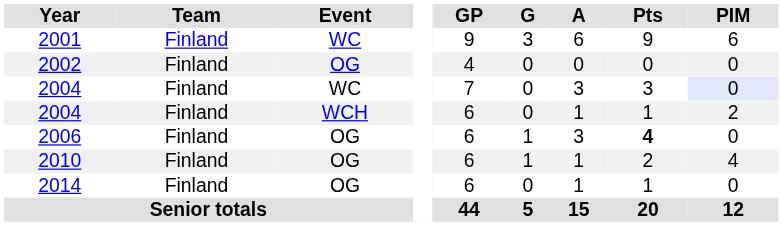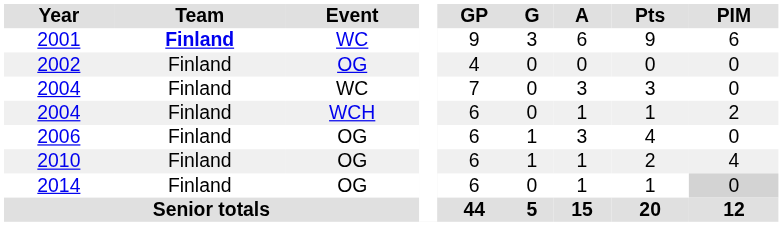(196, 40) normal -> (200, 40) bold
(733, 88) lavender background -> (734, 88) no background
(648, 136) bold -> (650, 136) normal
(733, 185) no background -> (734, 185) lightgrey background
